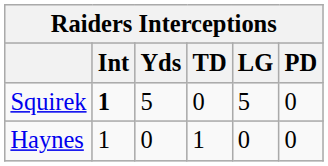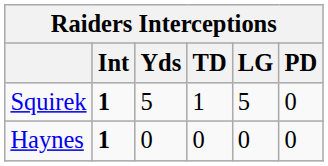(199, 101) 0 -> (199, 101) 1
(104, 140) normal -> (104, 140) bold
(199, 140) 1 -> (199, 140) 0
